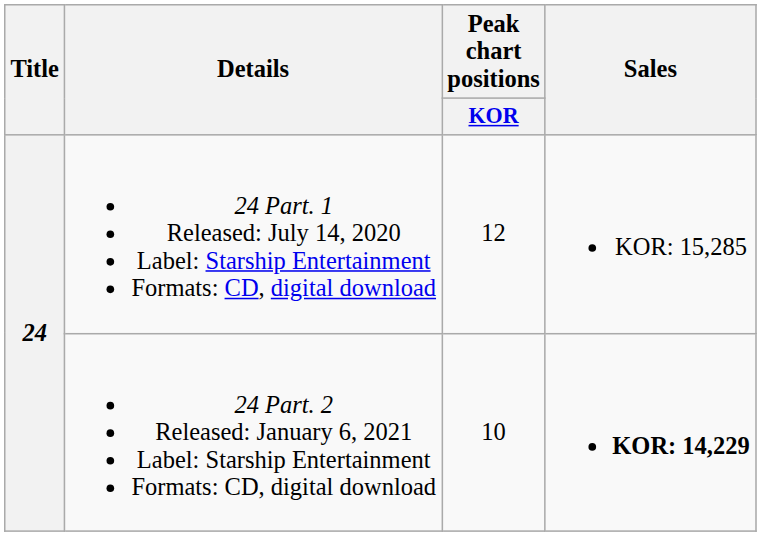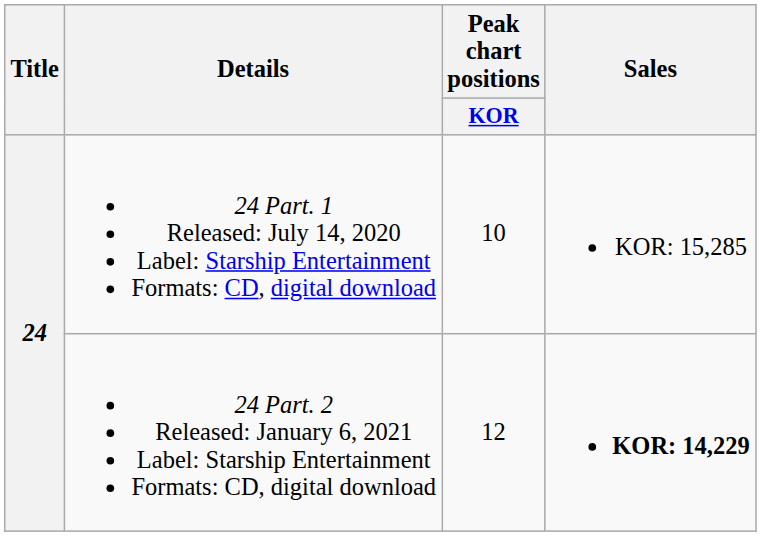(494, 233) 12 -> (494, 233) 10
(494, 431) 10 -> (494, 431) 12
